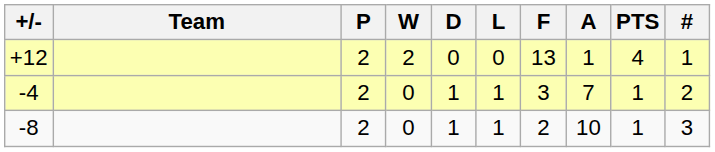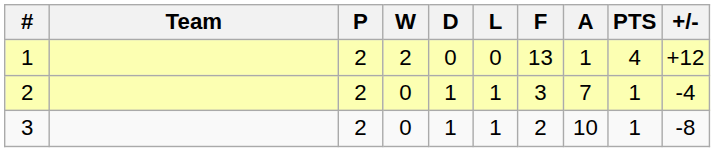columns swapped: (687, 22) <-> (29, 22)
